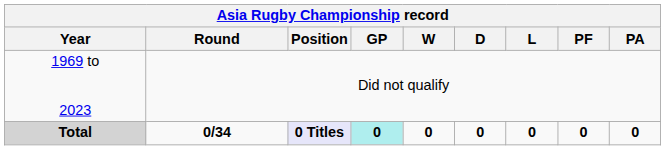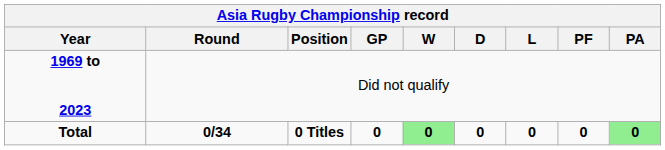(75, 85) normal -> (75, 85) bold
(75, 133) lightgrey background -> (75, 133) no background
(319, 133) lavender background -> (319, 133) no background
(377, 133) paleturquoise background -> (377, 133) no background
(429, 133) no background -> (429, 133) lightgreen background
(635, 133) no background -> (635, 133) lightgreen background
